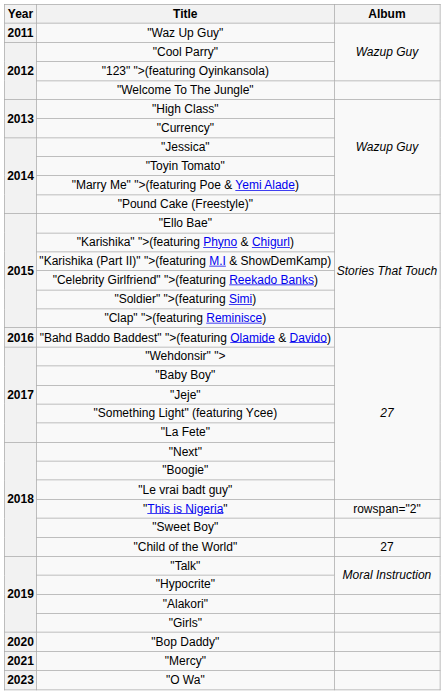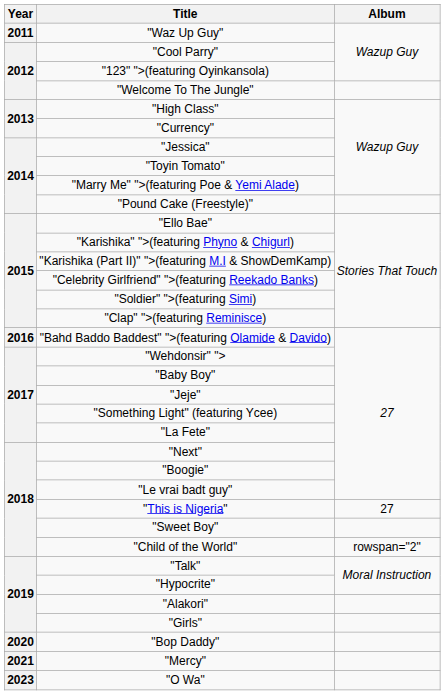(387, 508) rowspan="2" -> (387, 508) 27
(387, 546) 27 -> (387, 546) rowspan="2"
